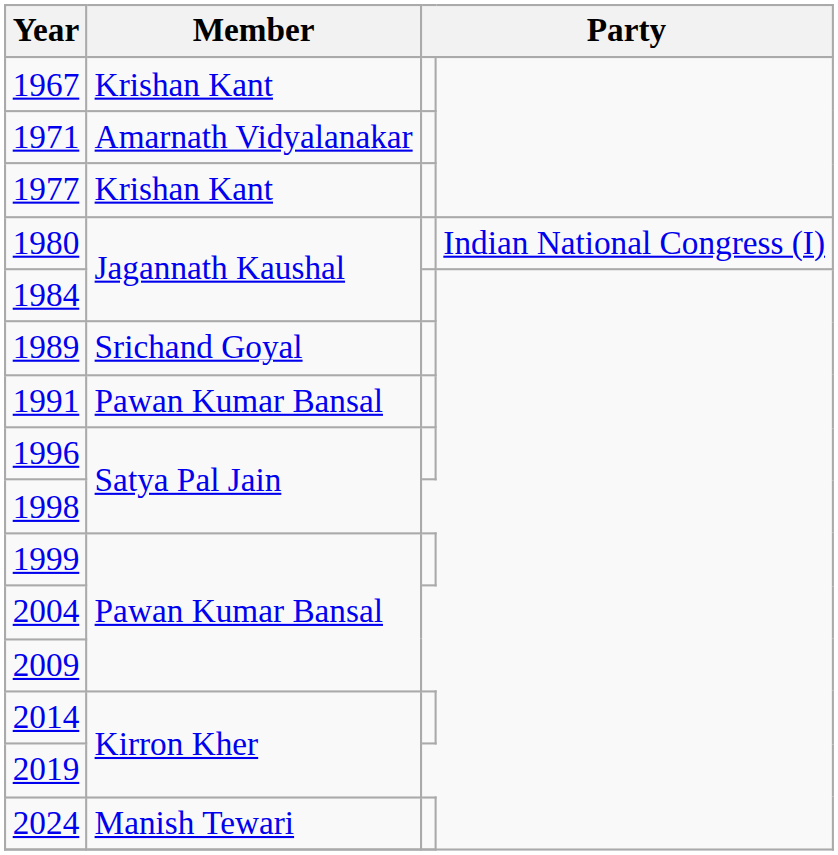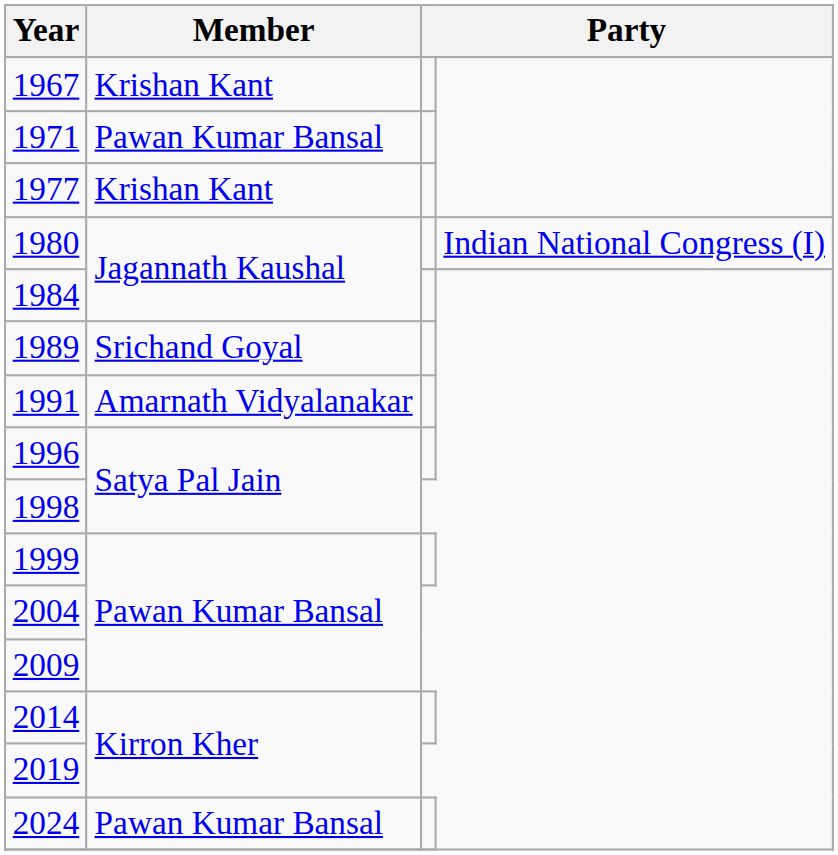(254, 136) Amarnath Vidyalanakar -> (239, 136) Pawan Kumar Bansal
(239, 400) Pawan Kumar Bansal -> (254, 400) Amarnath Vidyalanakar
(194, 822) Manish Tewari -> (239, 822) Pawan Kumar Bansal
